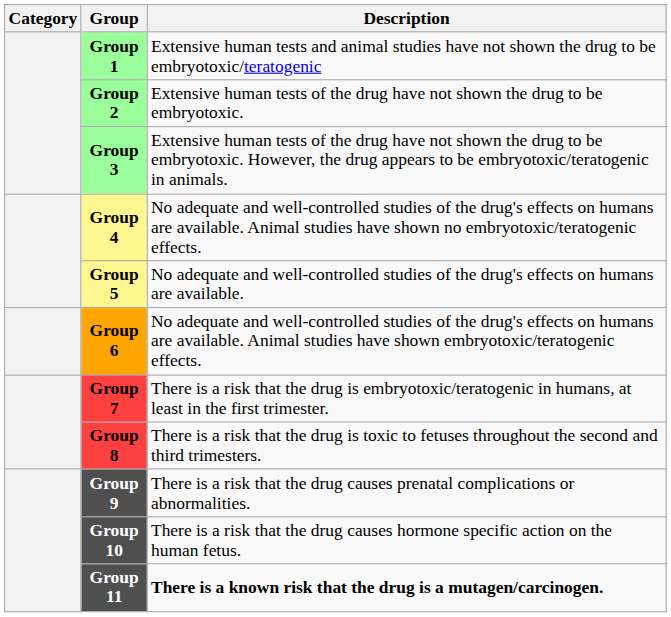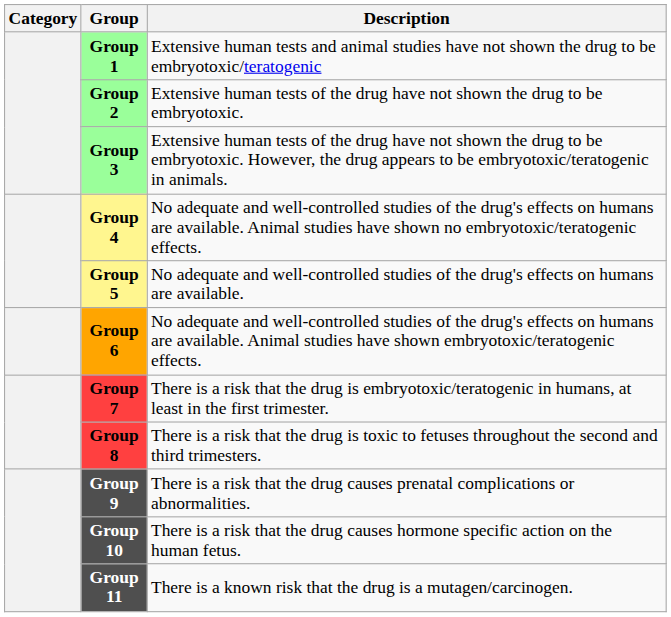(377, 587) bold -> (362, 587) normal
